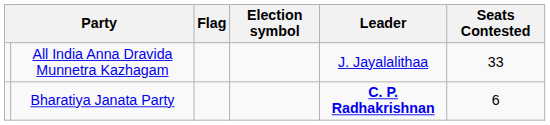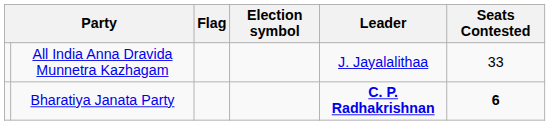(496, 101) normal -> (496, 101) bold
